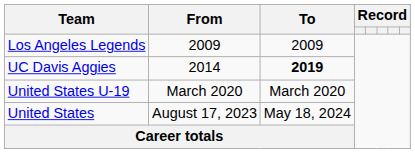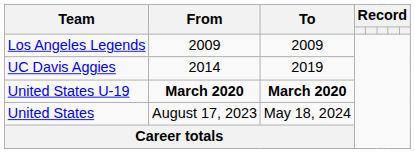(307, 68) bold -> (307, 68) normal
(205, 91) normal -> (205, 91) bold
(307, 91) normal -> (307, 91) bold
